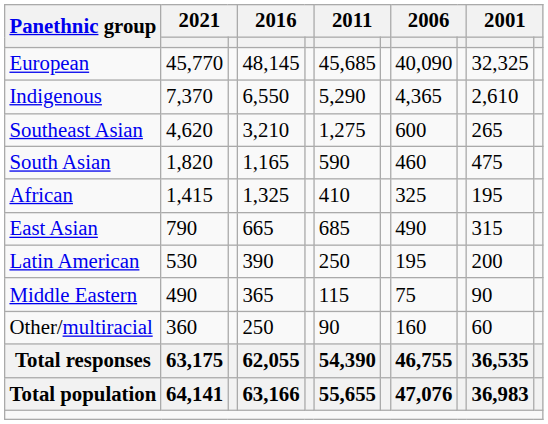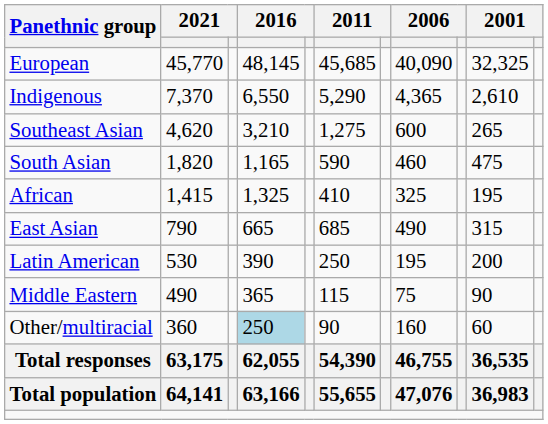(258, 327) no background -> (258, 327) lightblue background
